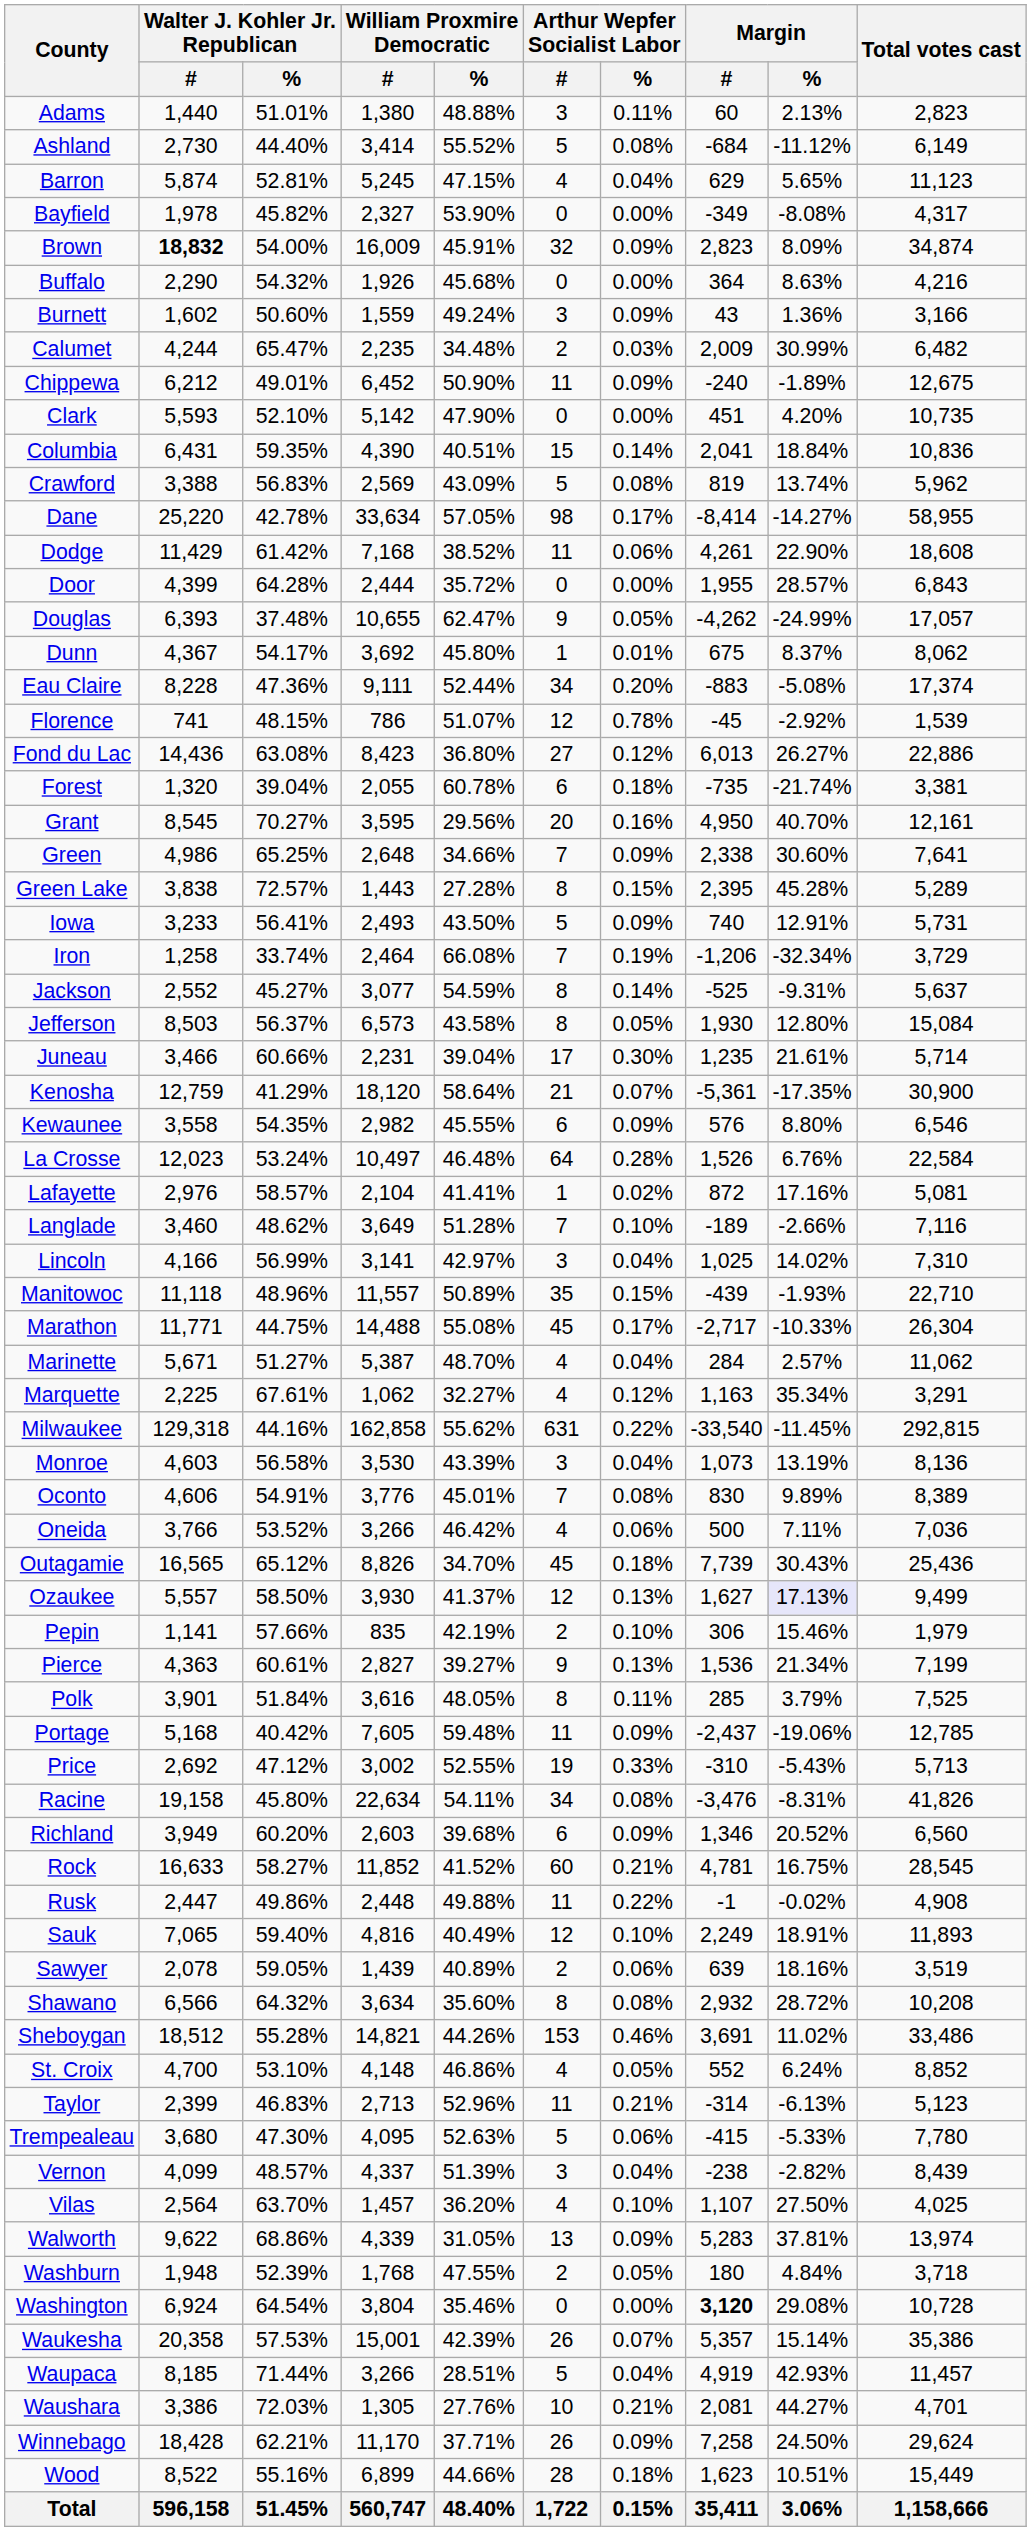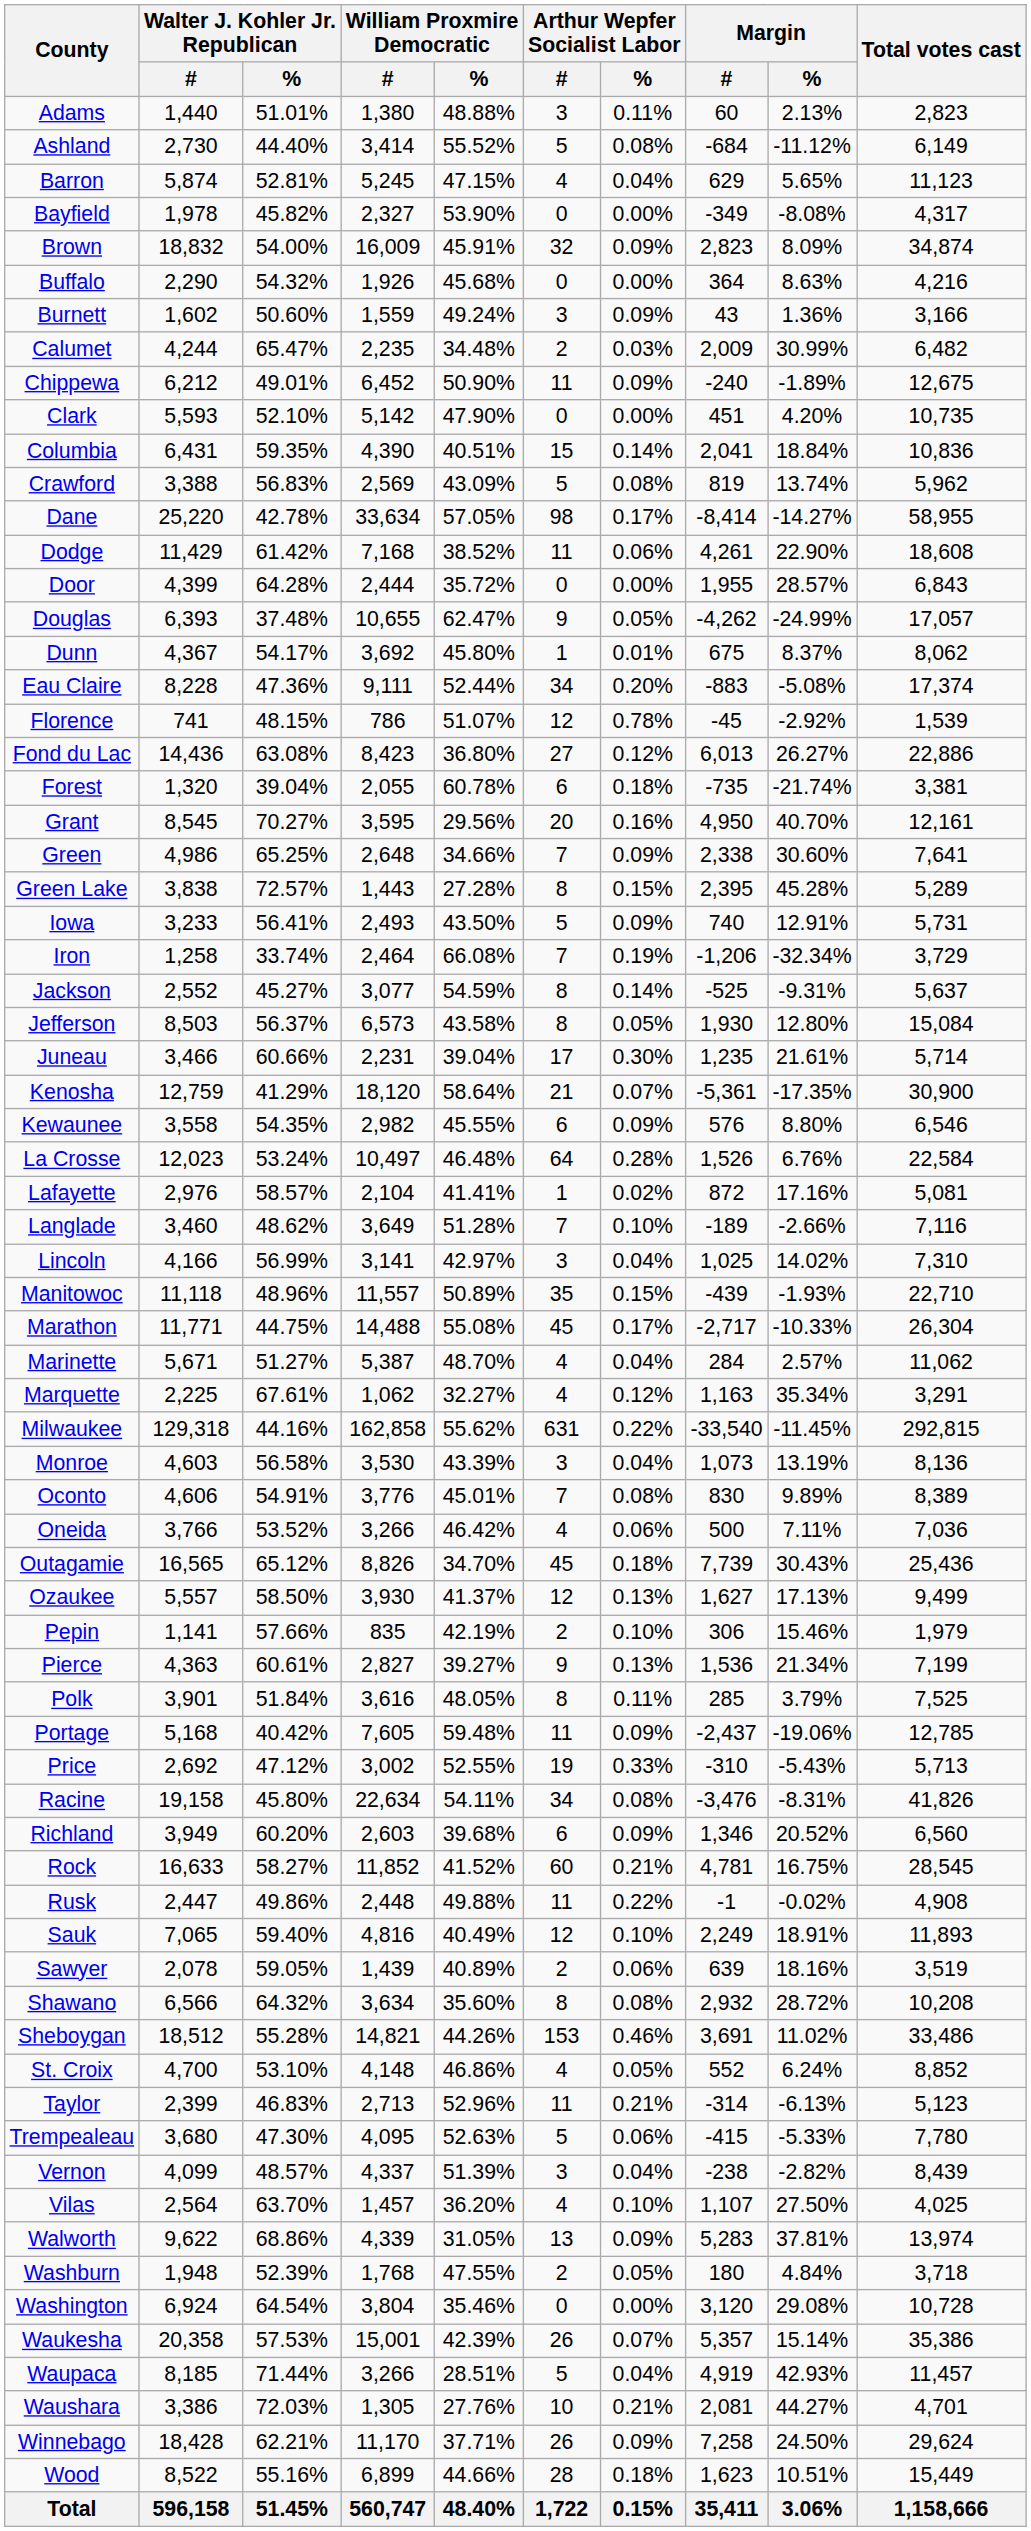(191, 247) bold -> (191, 247) normal
(812, 1597) lavender background -> (812, 1597) no background
(727, 2306) bold -> (727, 2306) normal
